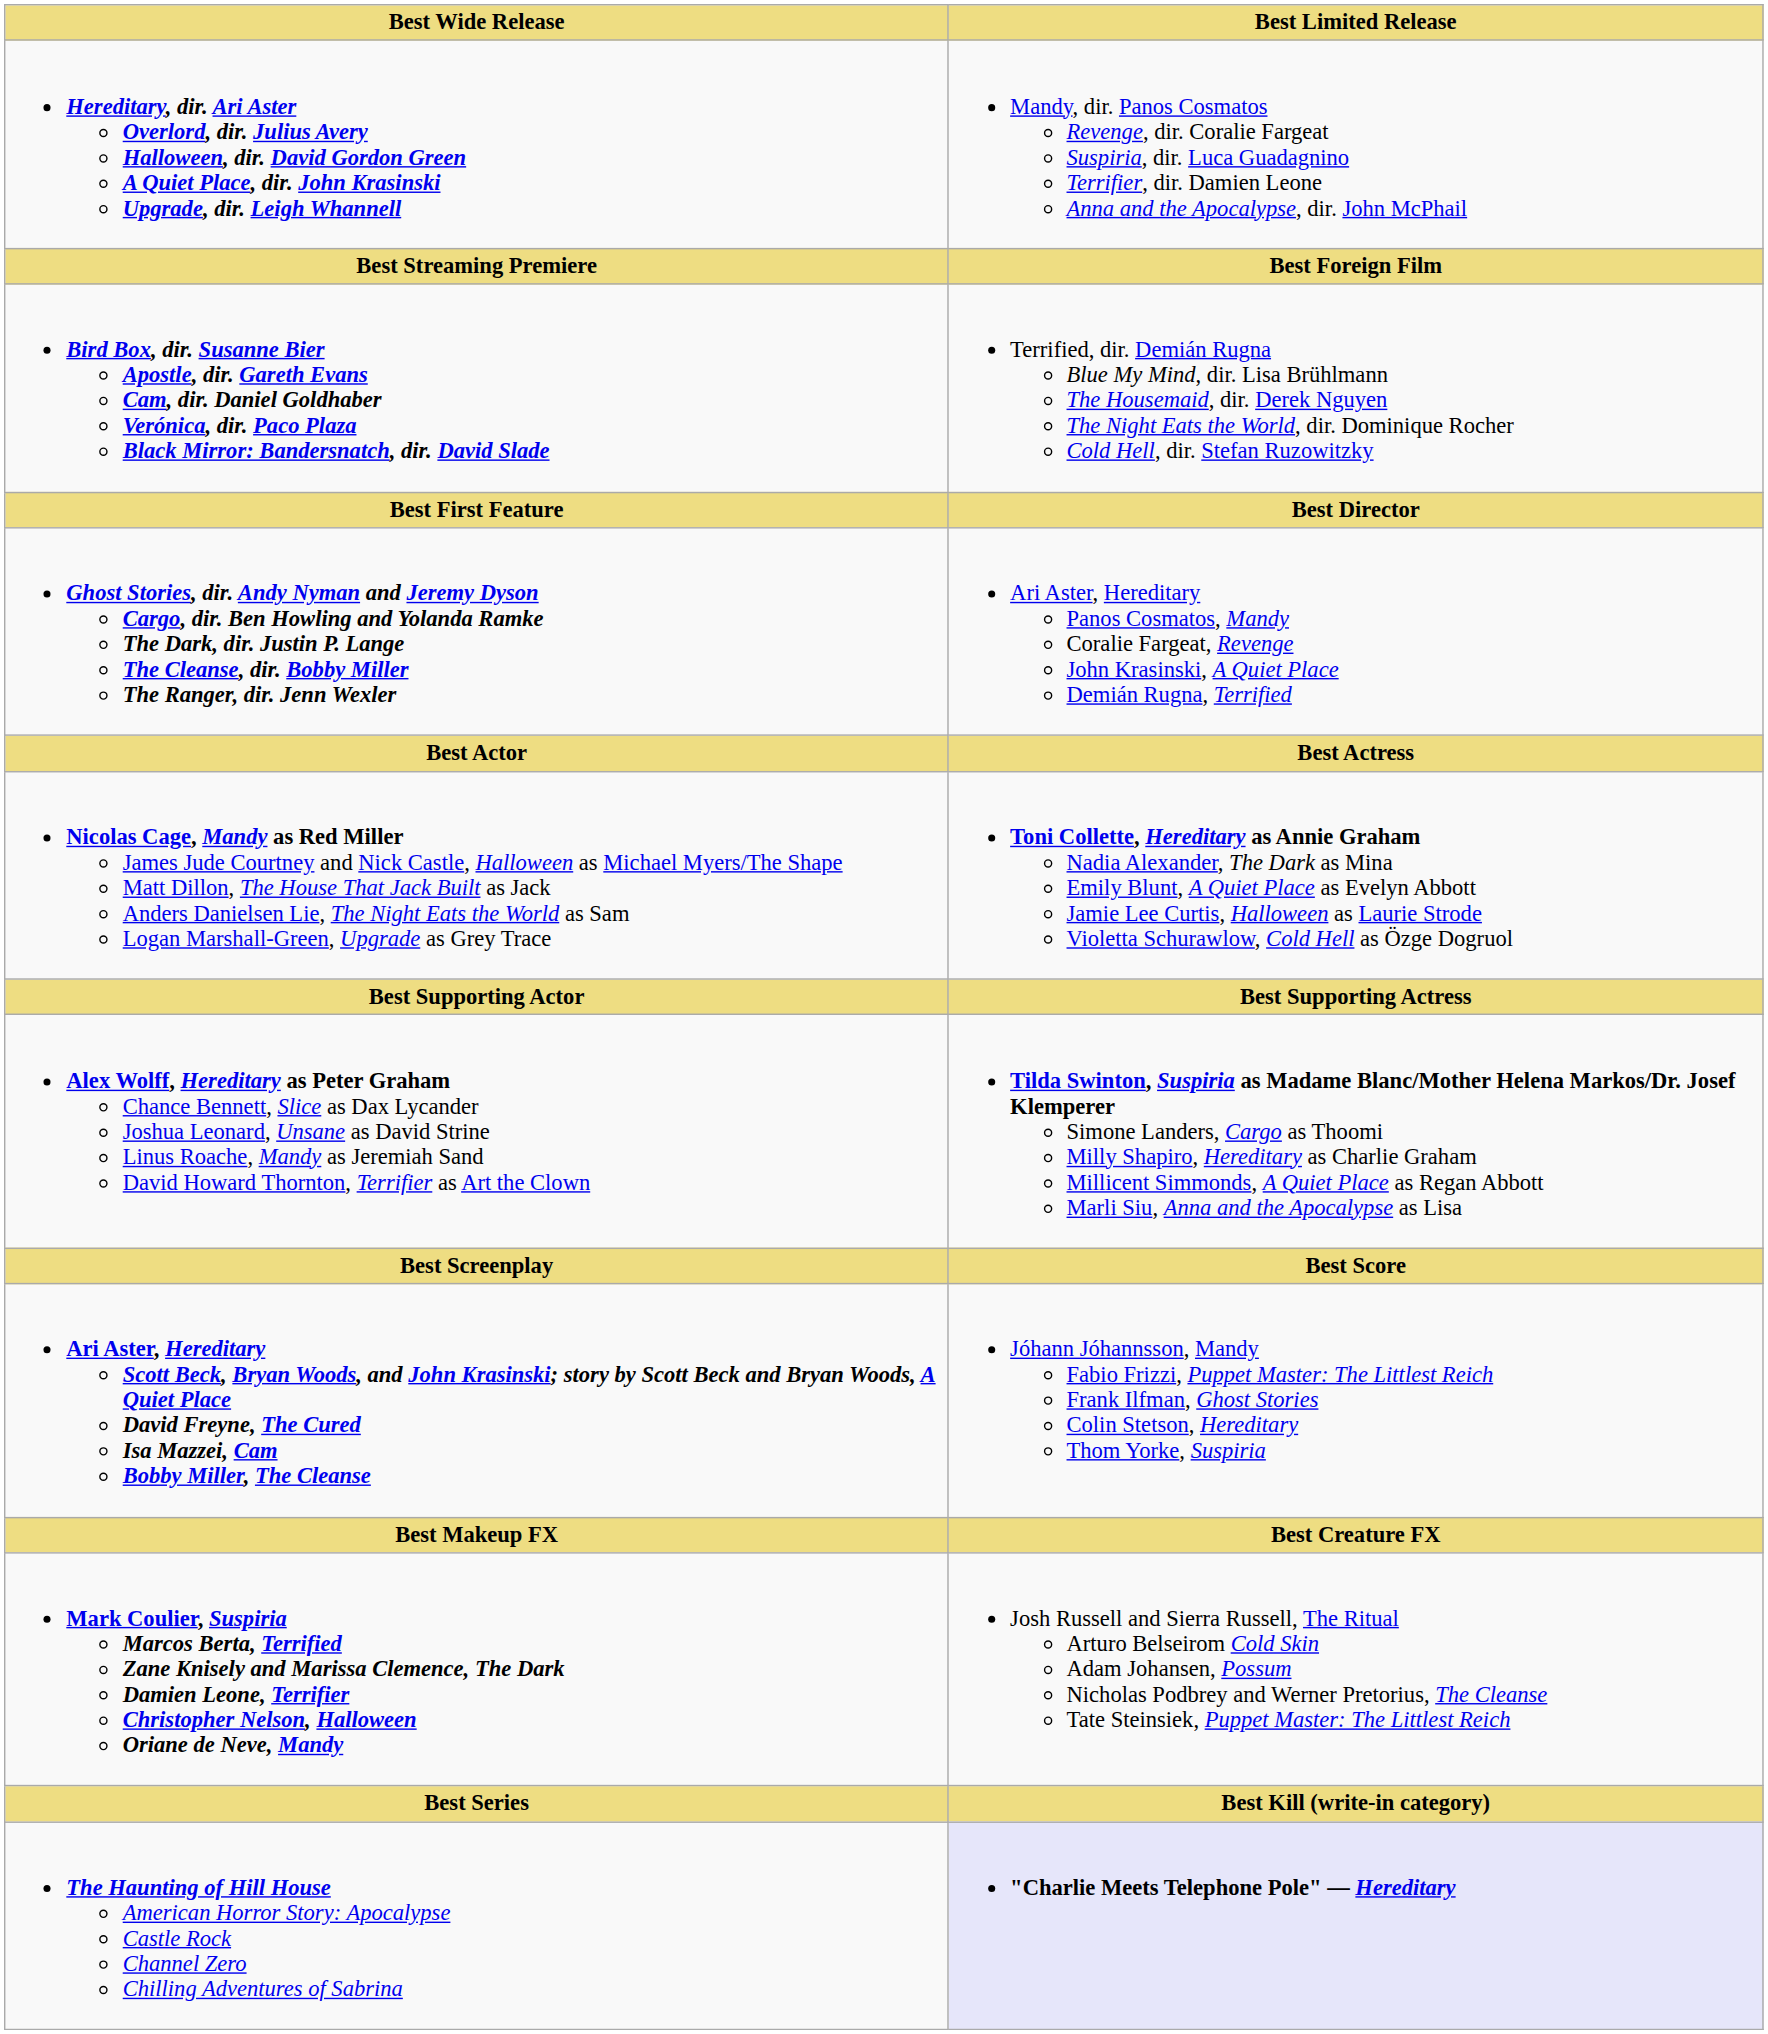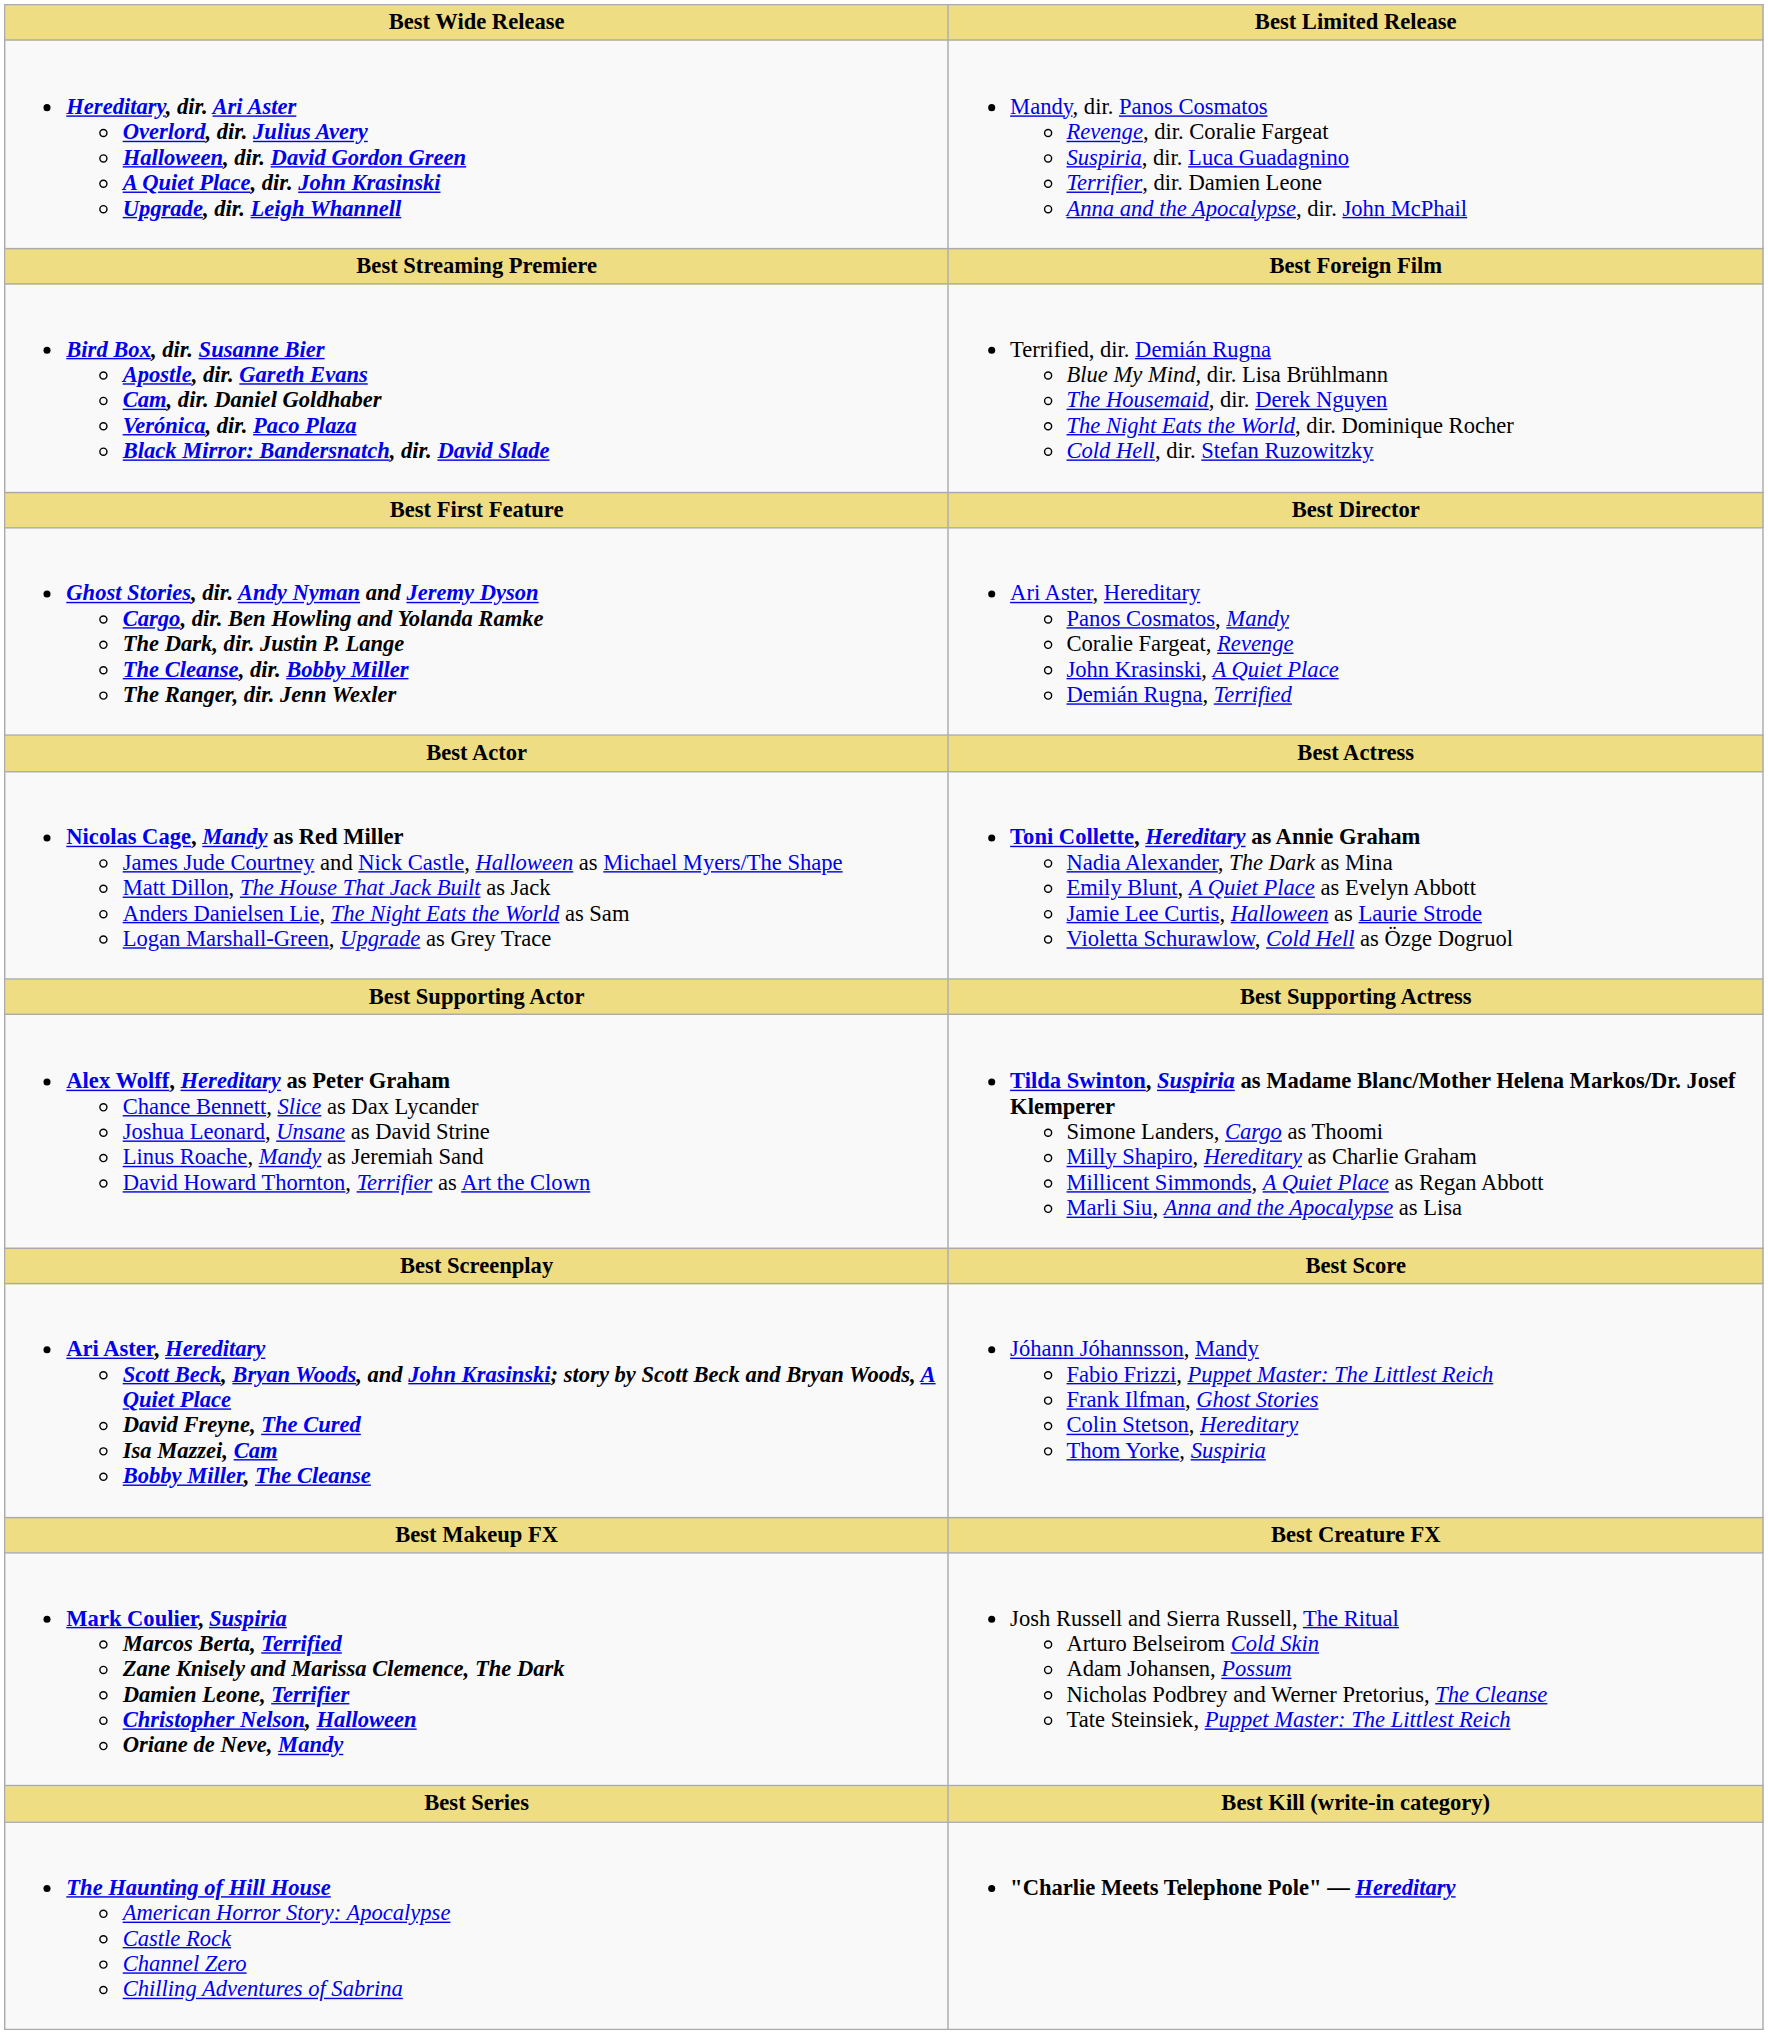(1356, 1887) lavender background -> (1356, 1887) no background
